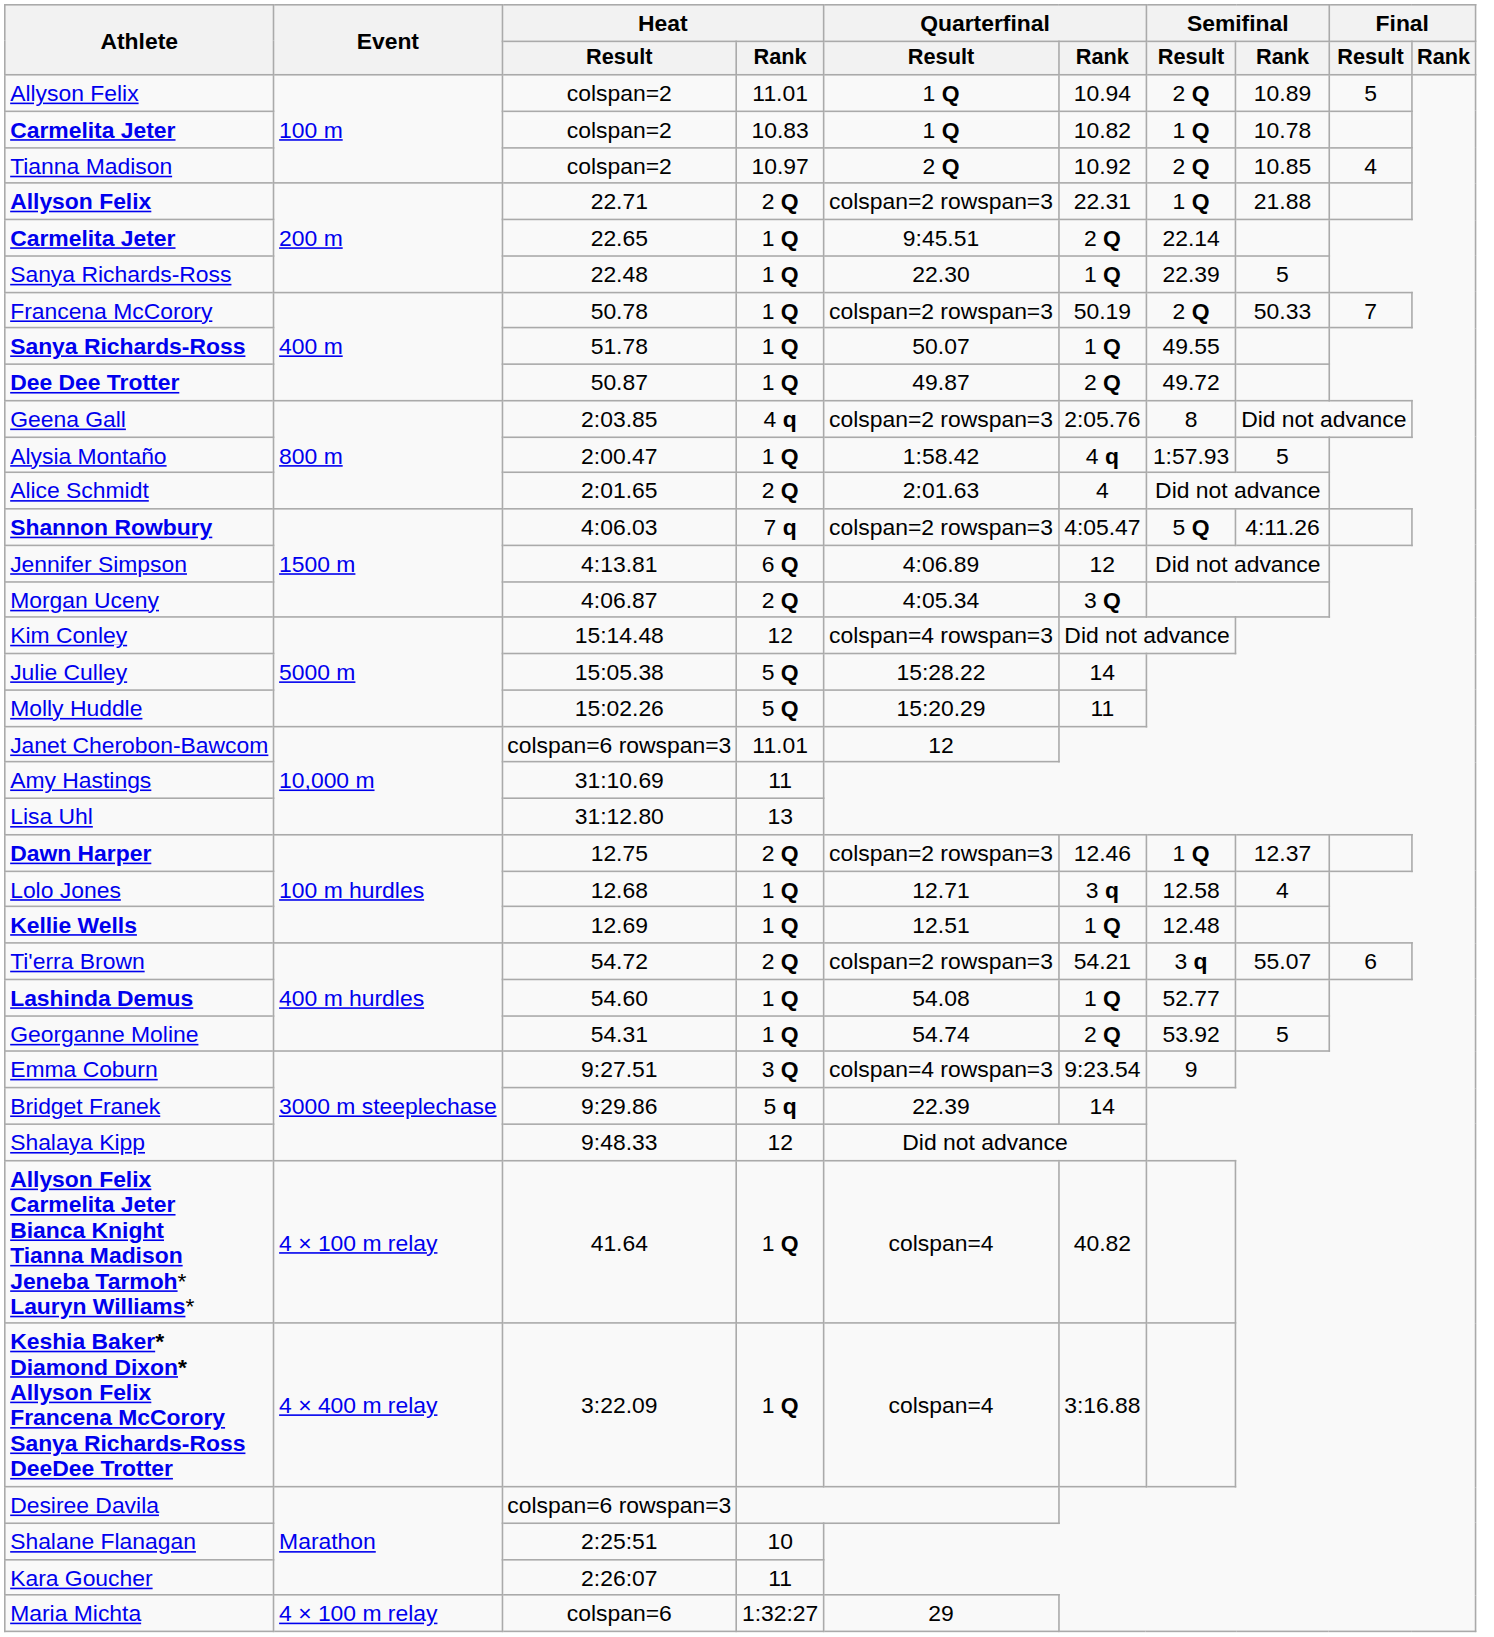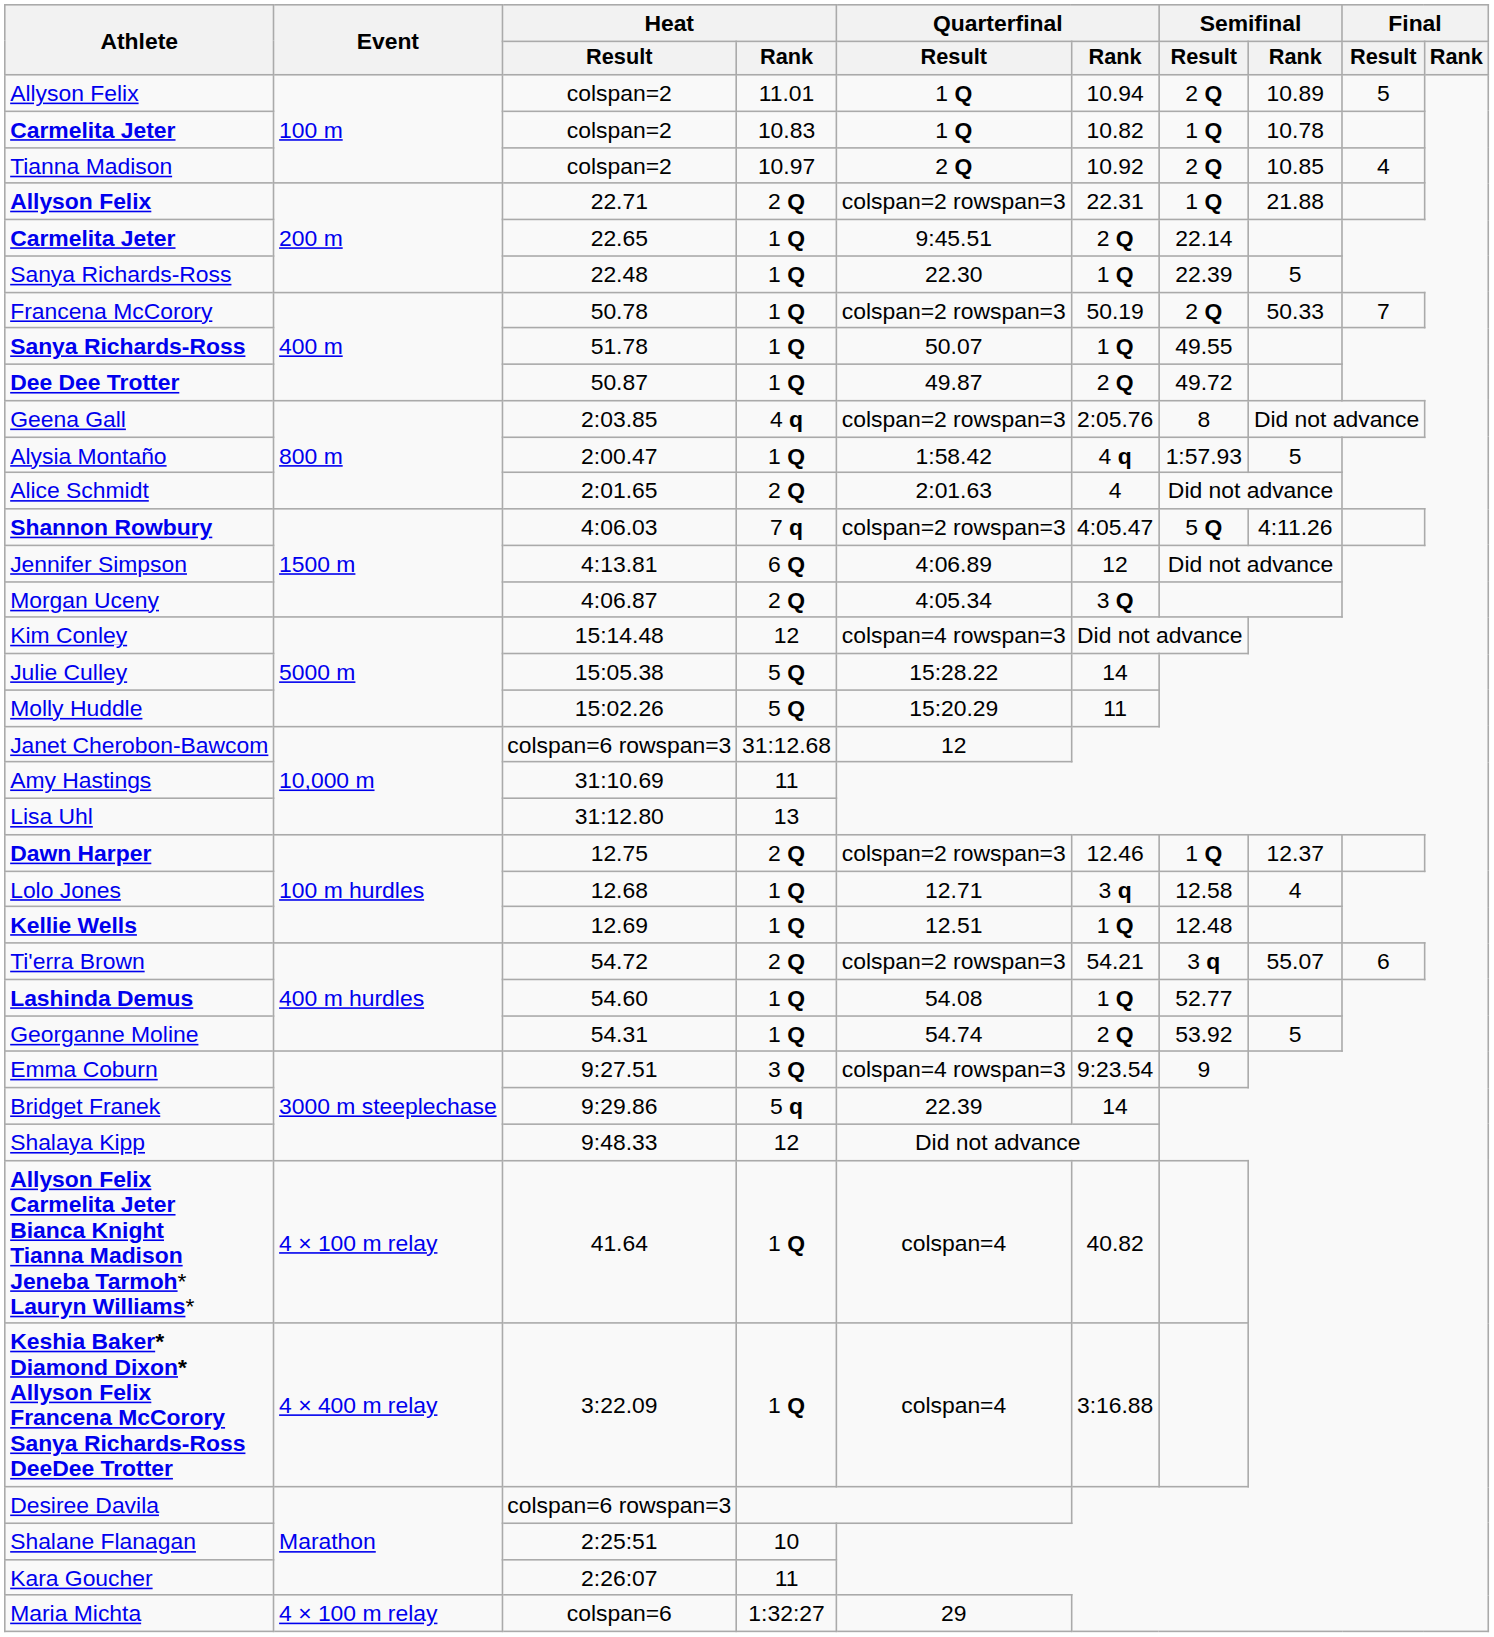(780, 745) 11.01 -> (787, 745) 31:12.68
